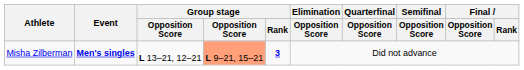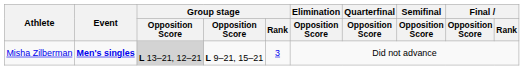(170, 58) no background -> (170, 58) lightgrey background
(234, 58) lightsalmon background -> (234, 58) no background
(278, 53) bold -> (278, 53) normal
